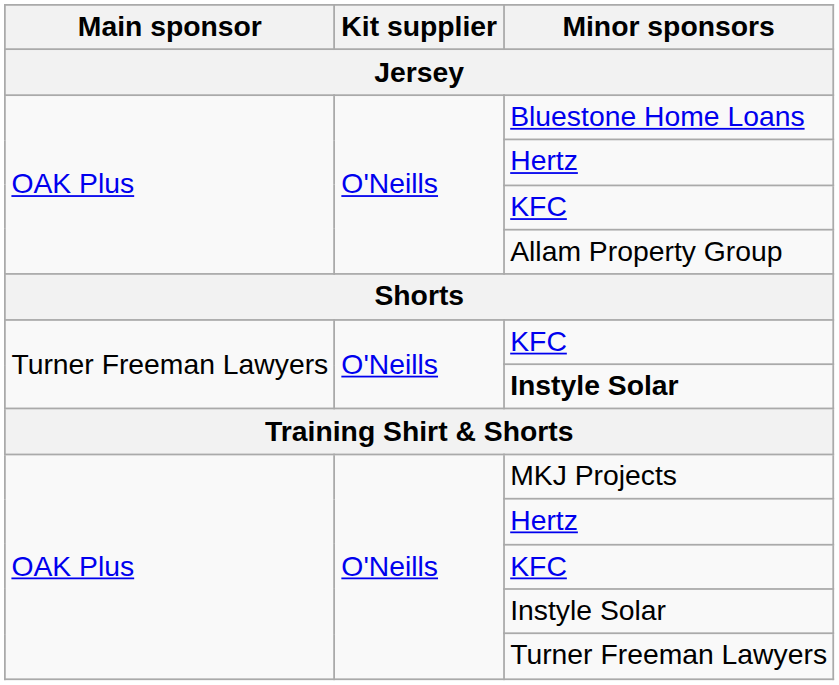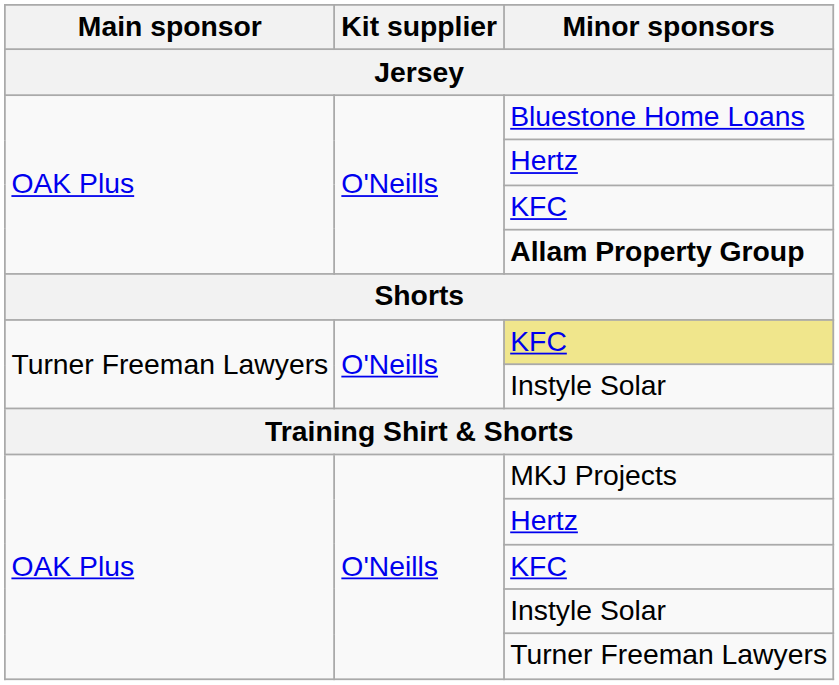(646, 251) normal -> (657, 251) bold
(539, 341) no background -> (539, 341) khaki background
(594, 386) bold -> (588, 386) normal
